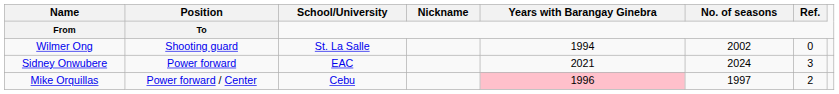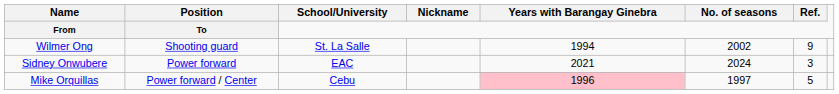(810, 47) 0 -> (810, 47) 9
(810, 81) 2 -> (810, 81) 5
